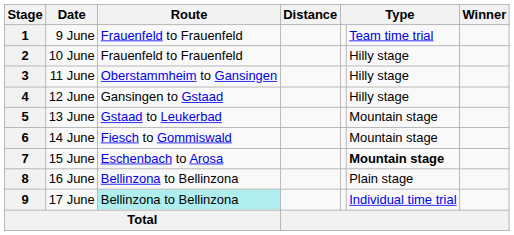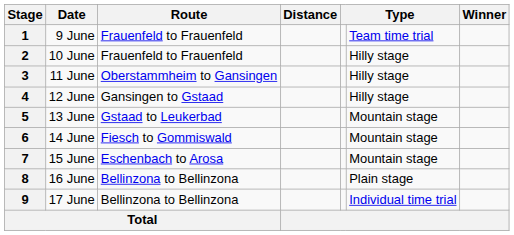(397, 158) bold -> (393, 158) normal
(170, 199) paleturquoise background -> (170, 199) no background
